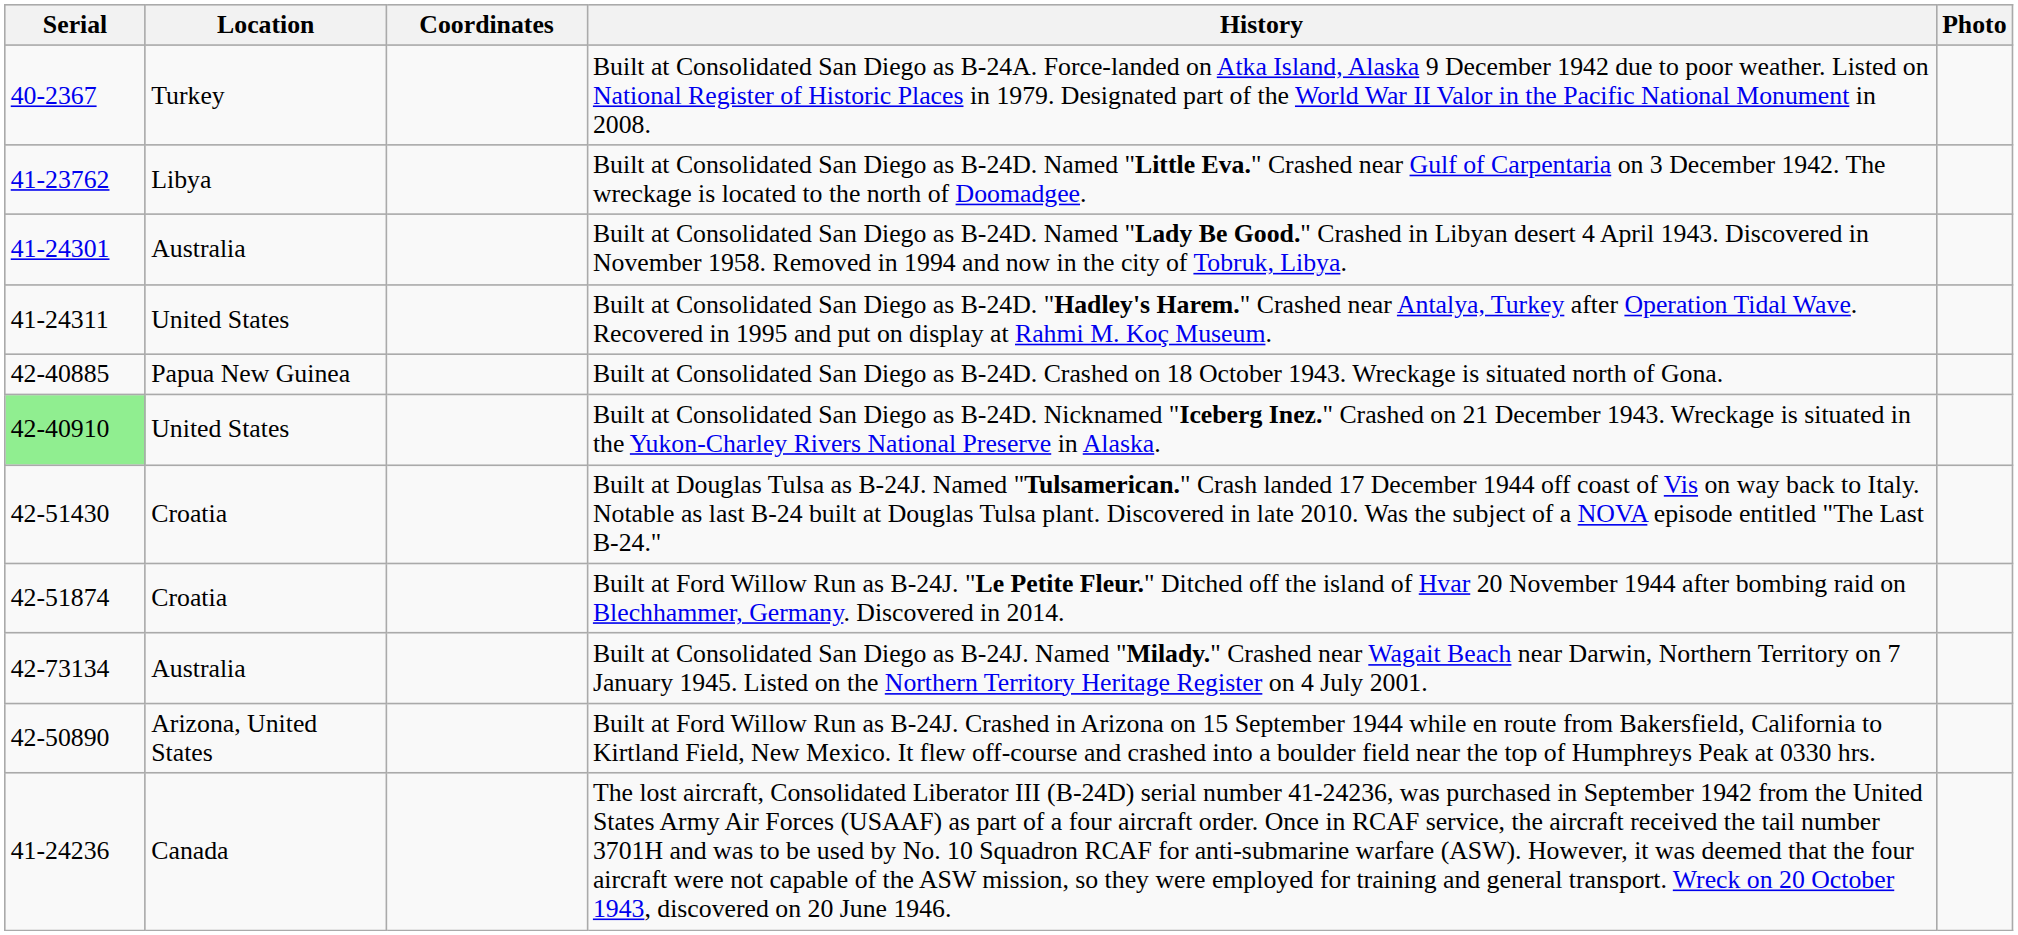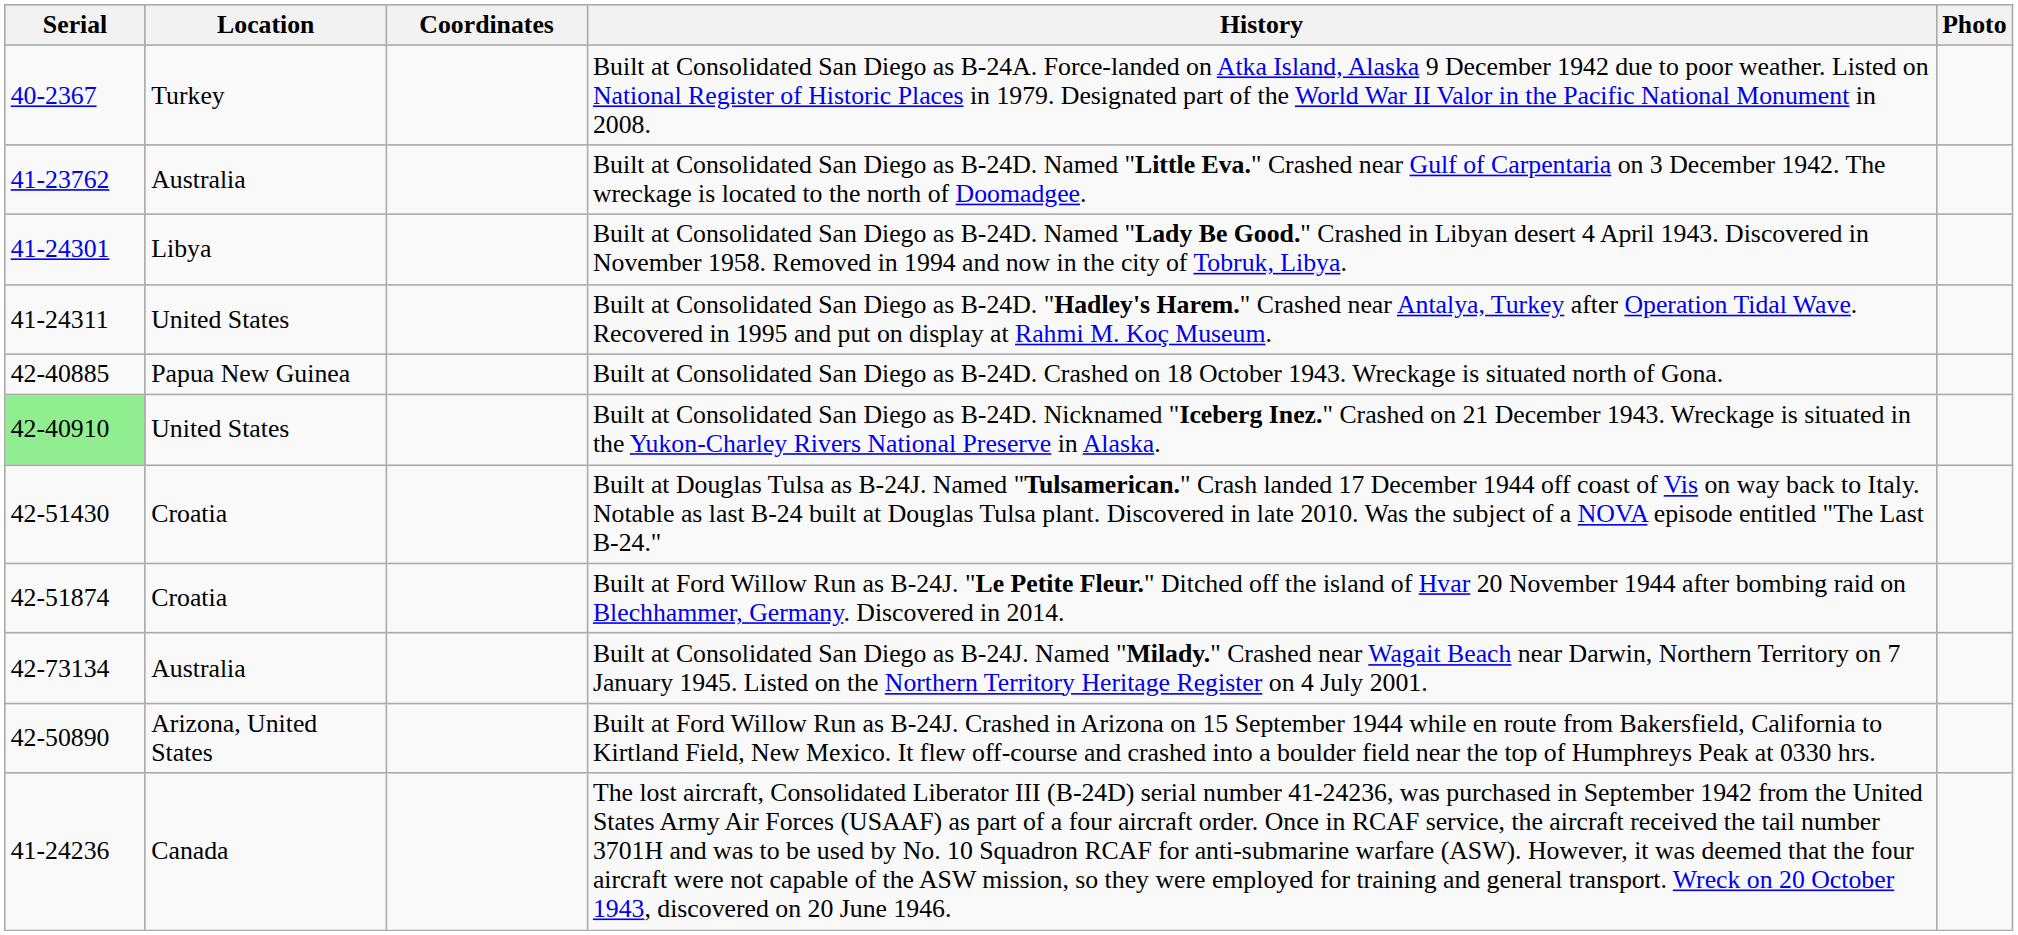(181, 179) Libya -> (198, 179) Australia
(198, 248) Australia -> (181, 248) Libya
